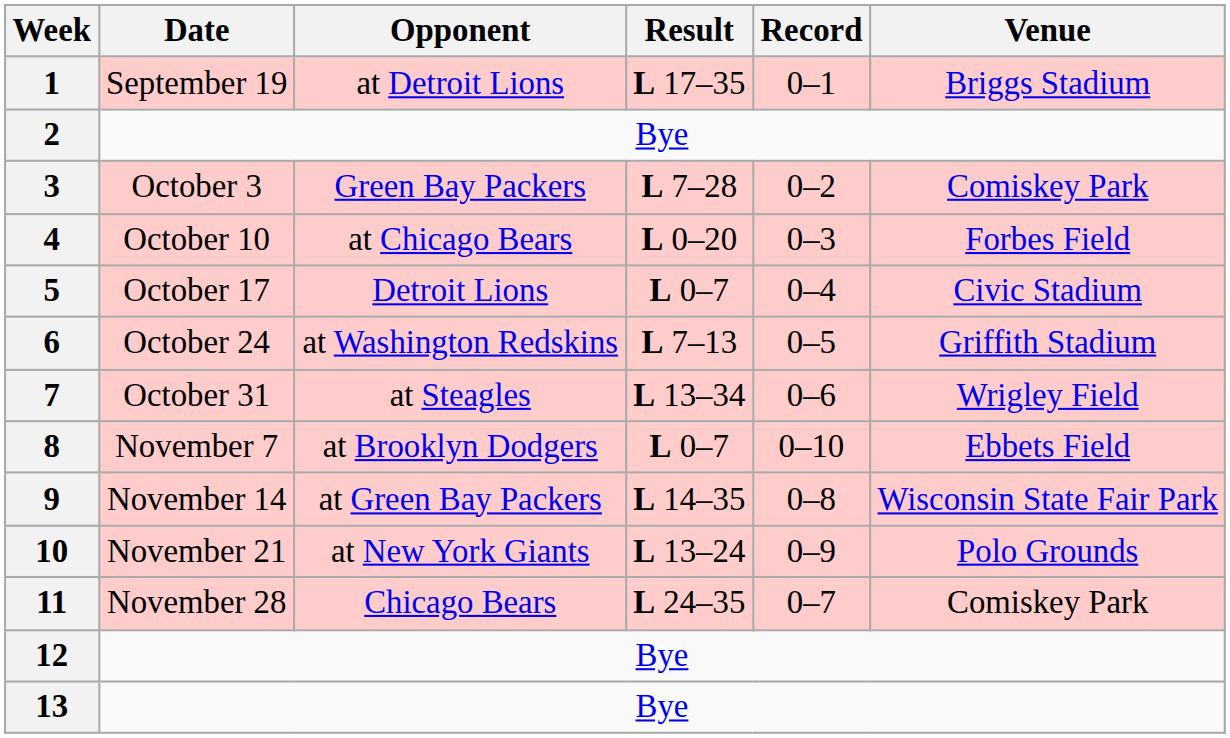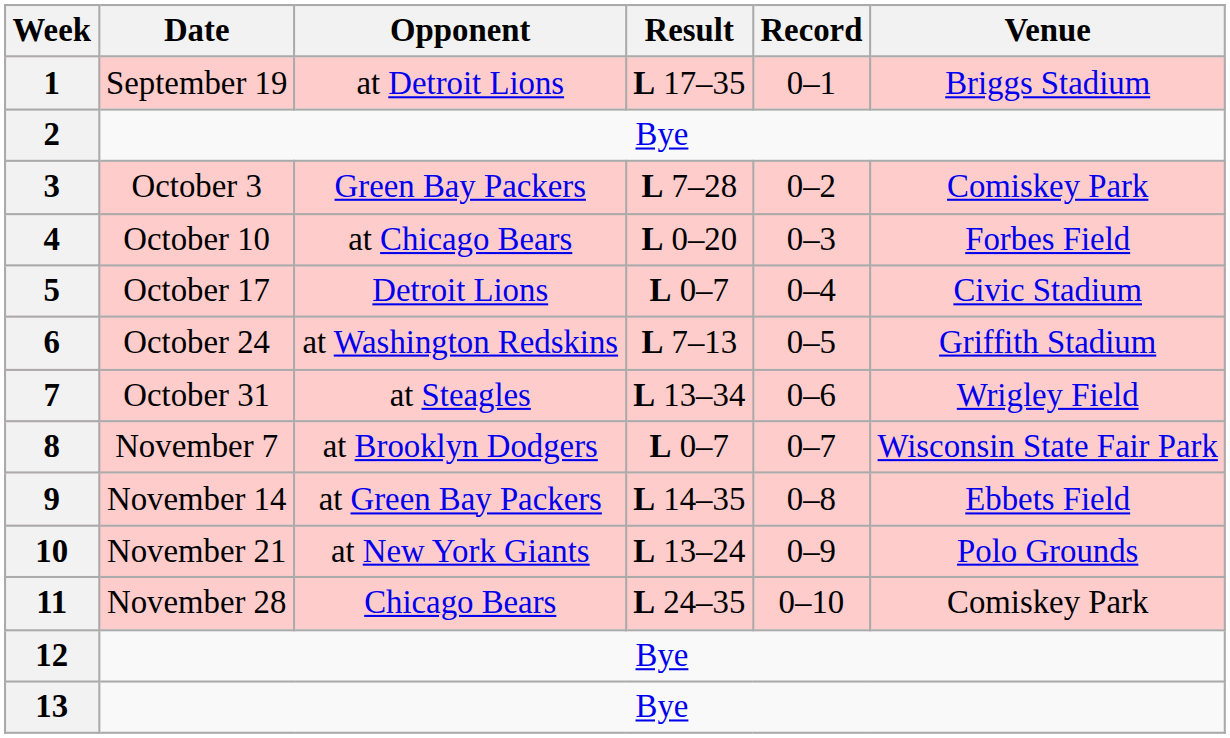(811, 446) 0–10 -> (811, 446) 0–7
(1048, 446) Ebbets Field -> (1048, 446) Wisconsin State Fair Park
(1048, 498) Wisconsin State Fair Park -> (1048, 498) Ebbets Field
(811, 602) 0–7 -> (811, 602) 0–10
